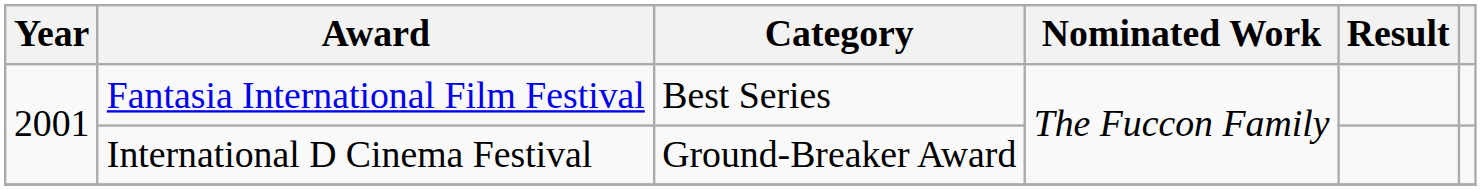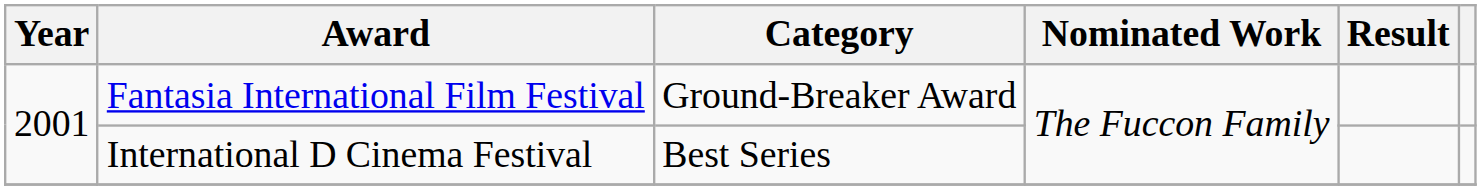(747, 94) Best Series -> (839, 94) Ground-Breaker Award
(839, 154) Ground-Breaker Award -> (747, 154) Best Series
